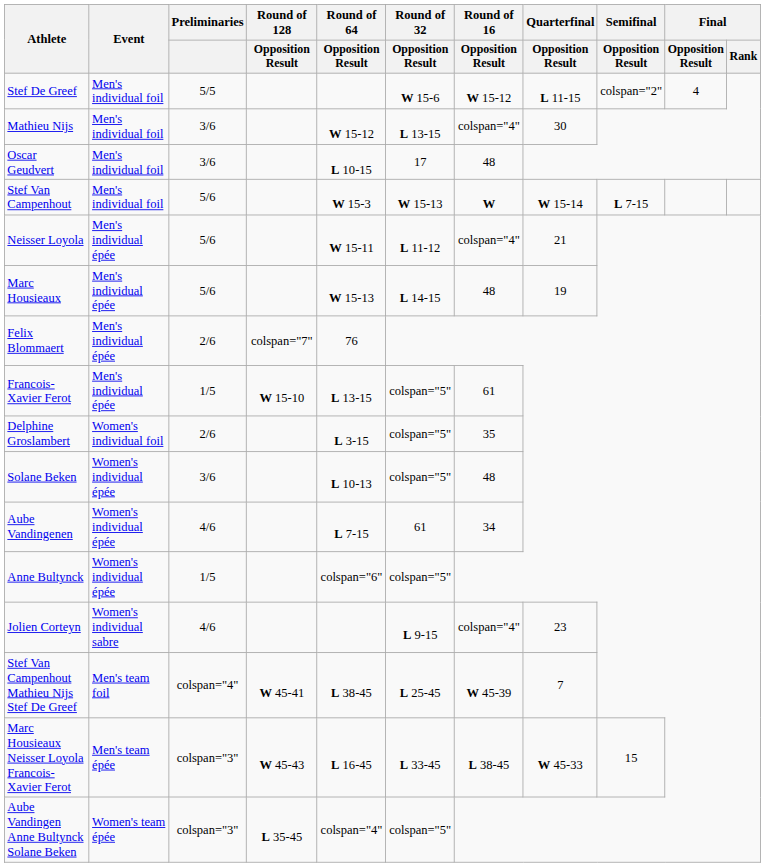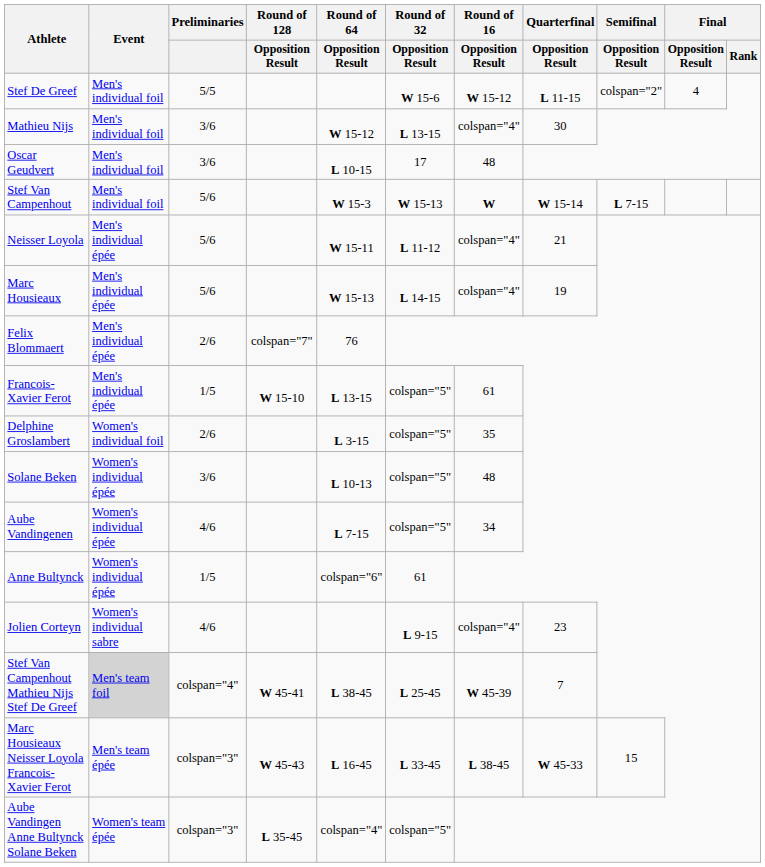(489, 290) 48 -> (489, 290) colspan="4"
(420, 527) 61 -> (420, 527) colspan="5"
(420, 577) colspan="5" -> (420, 577) 61
(121, 685) no background -> (121, 685) lightgrey background
